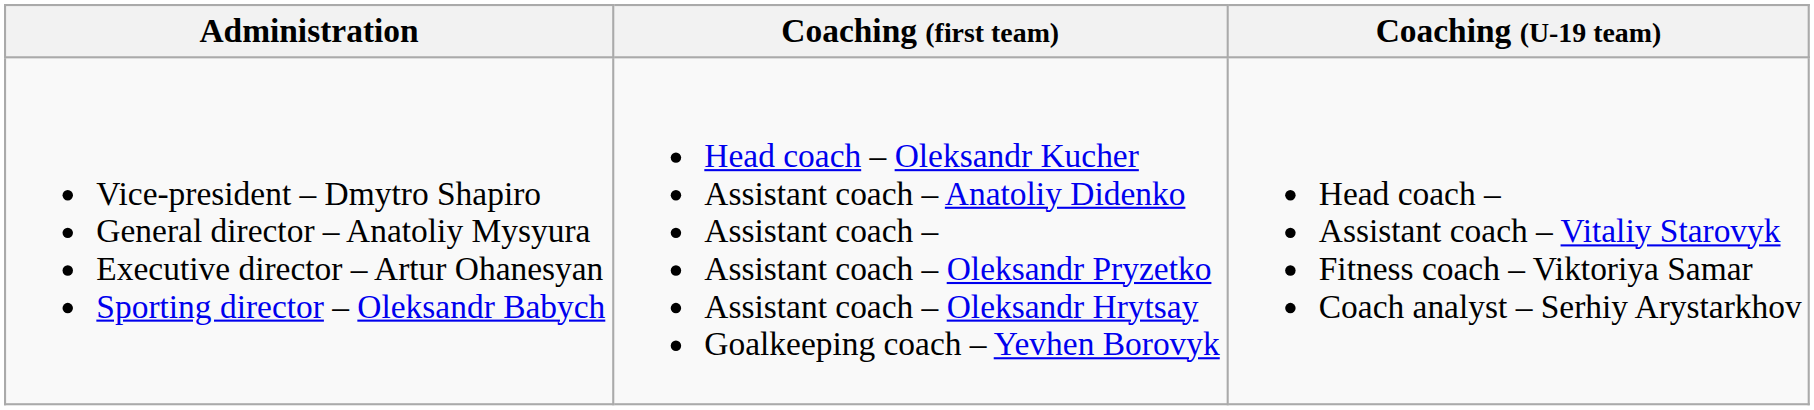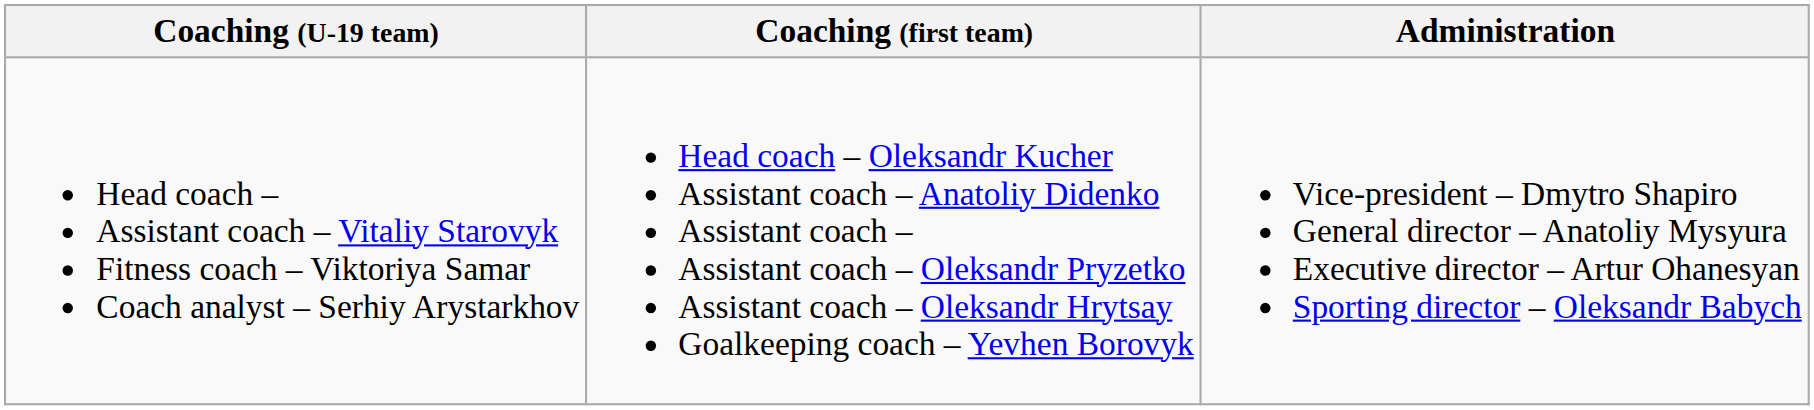columns swapped: (309, 31) <-> (1518, 31)
